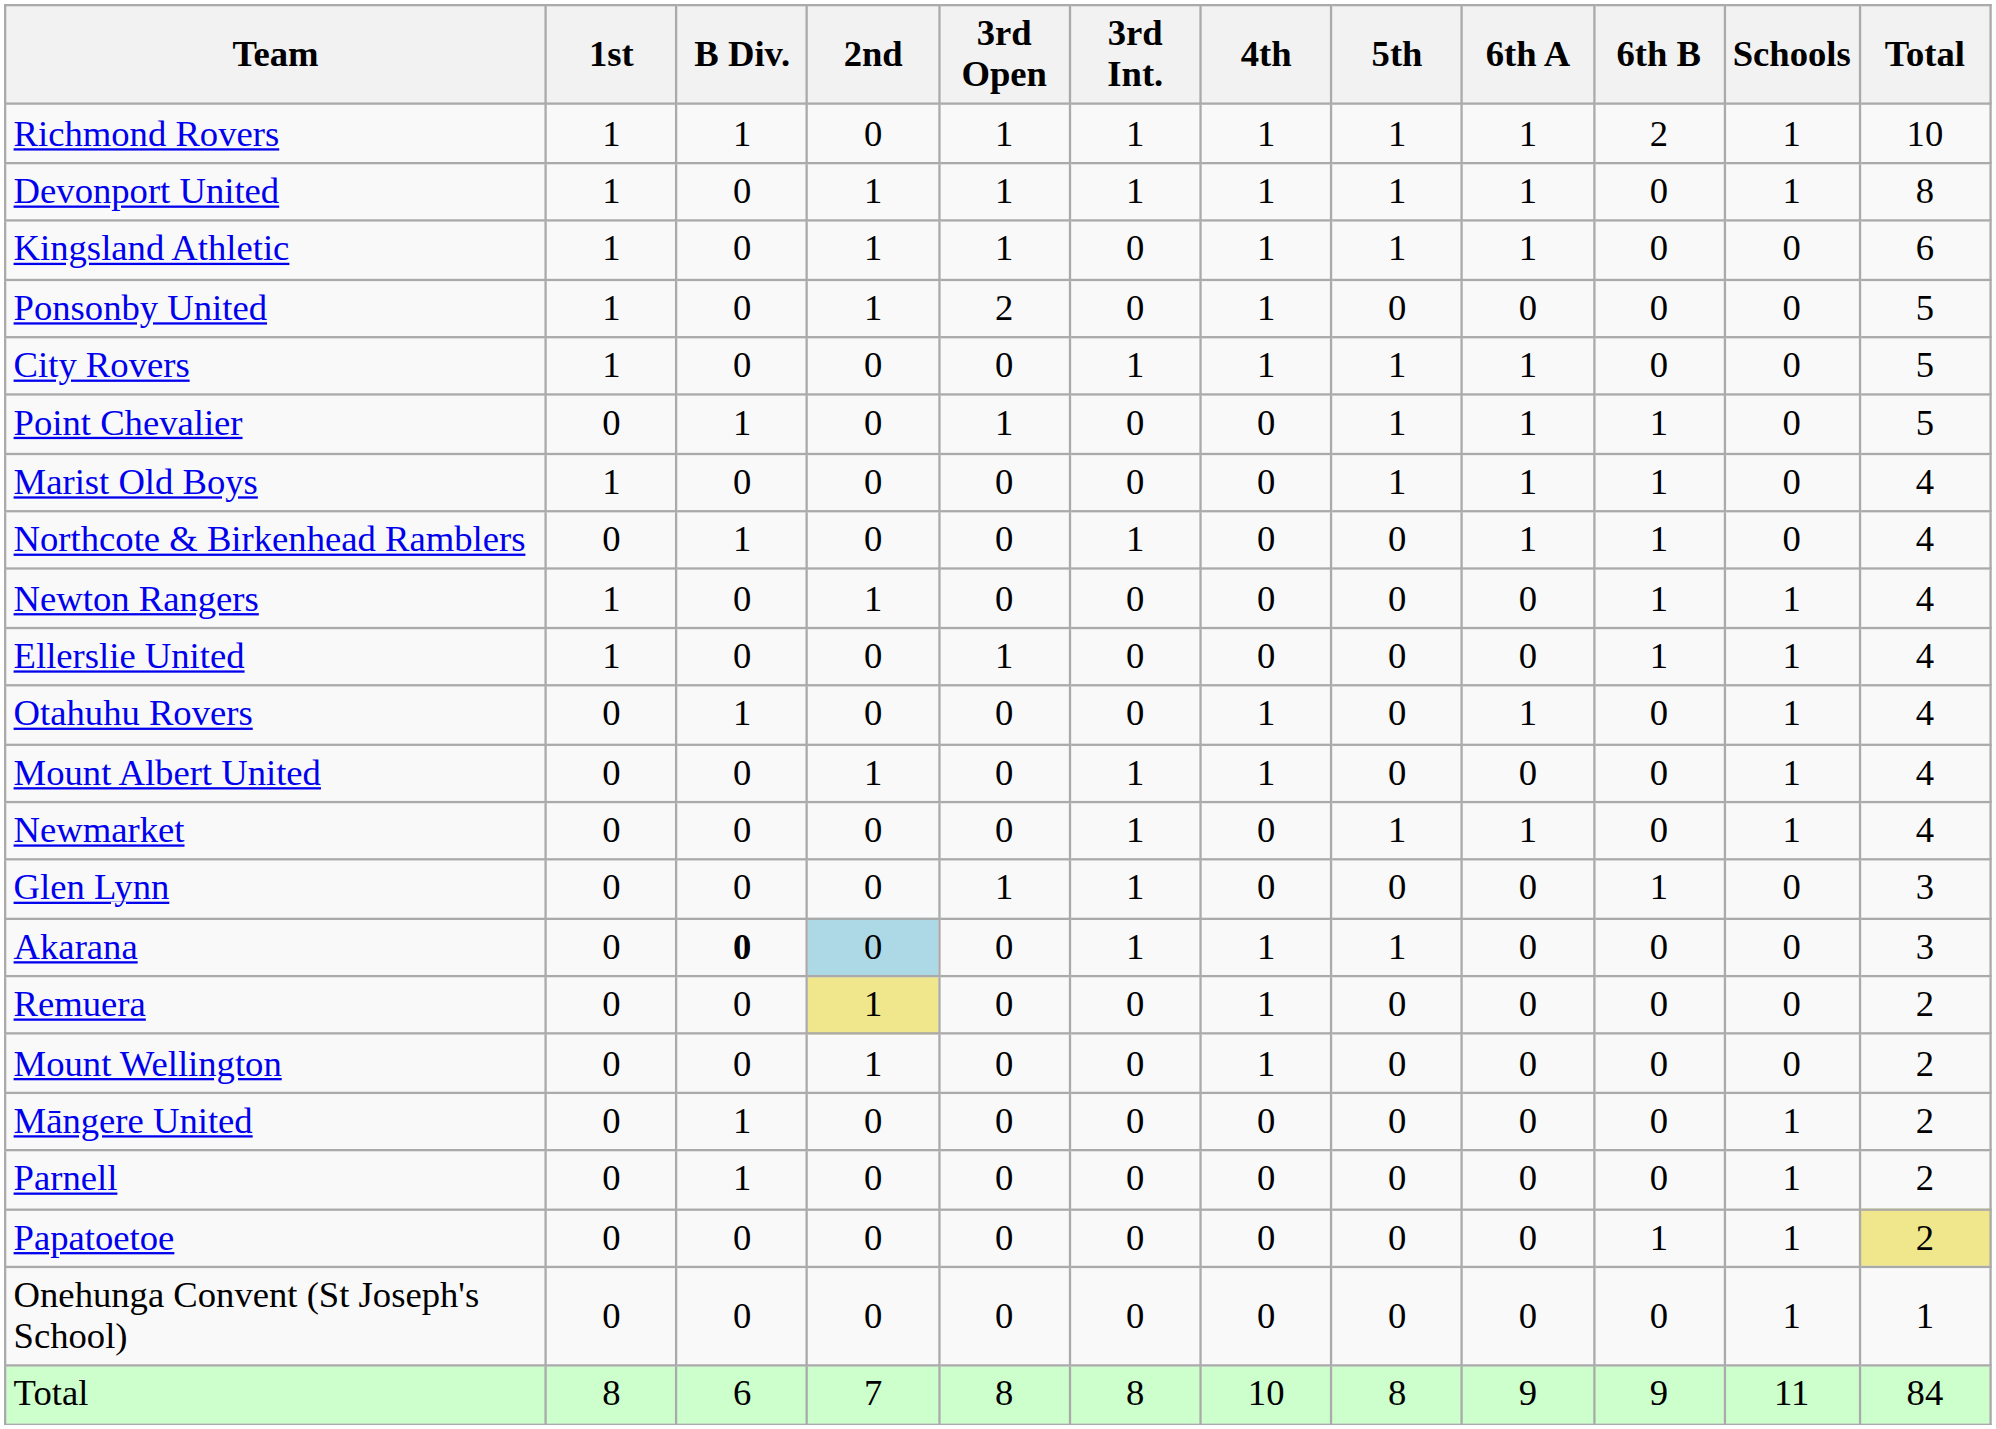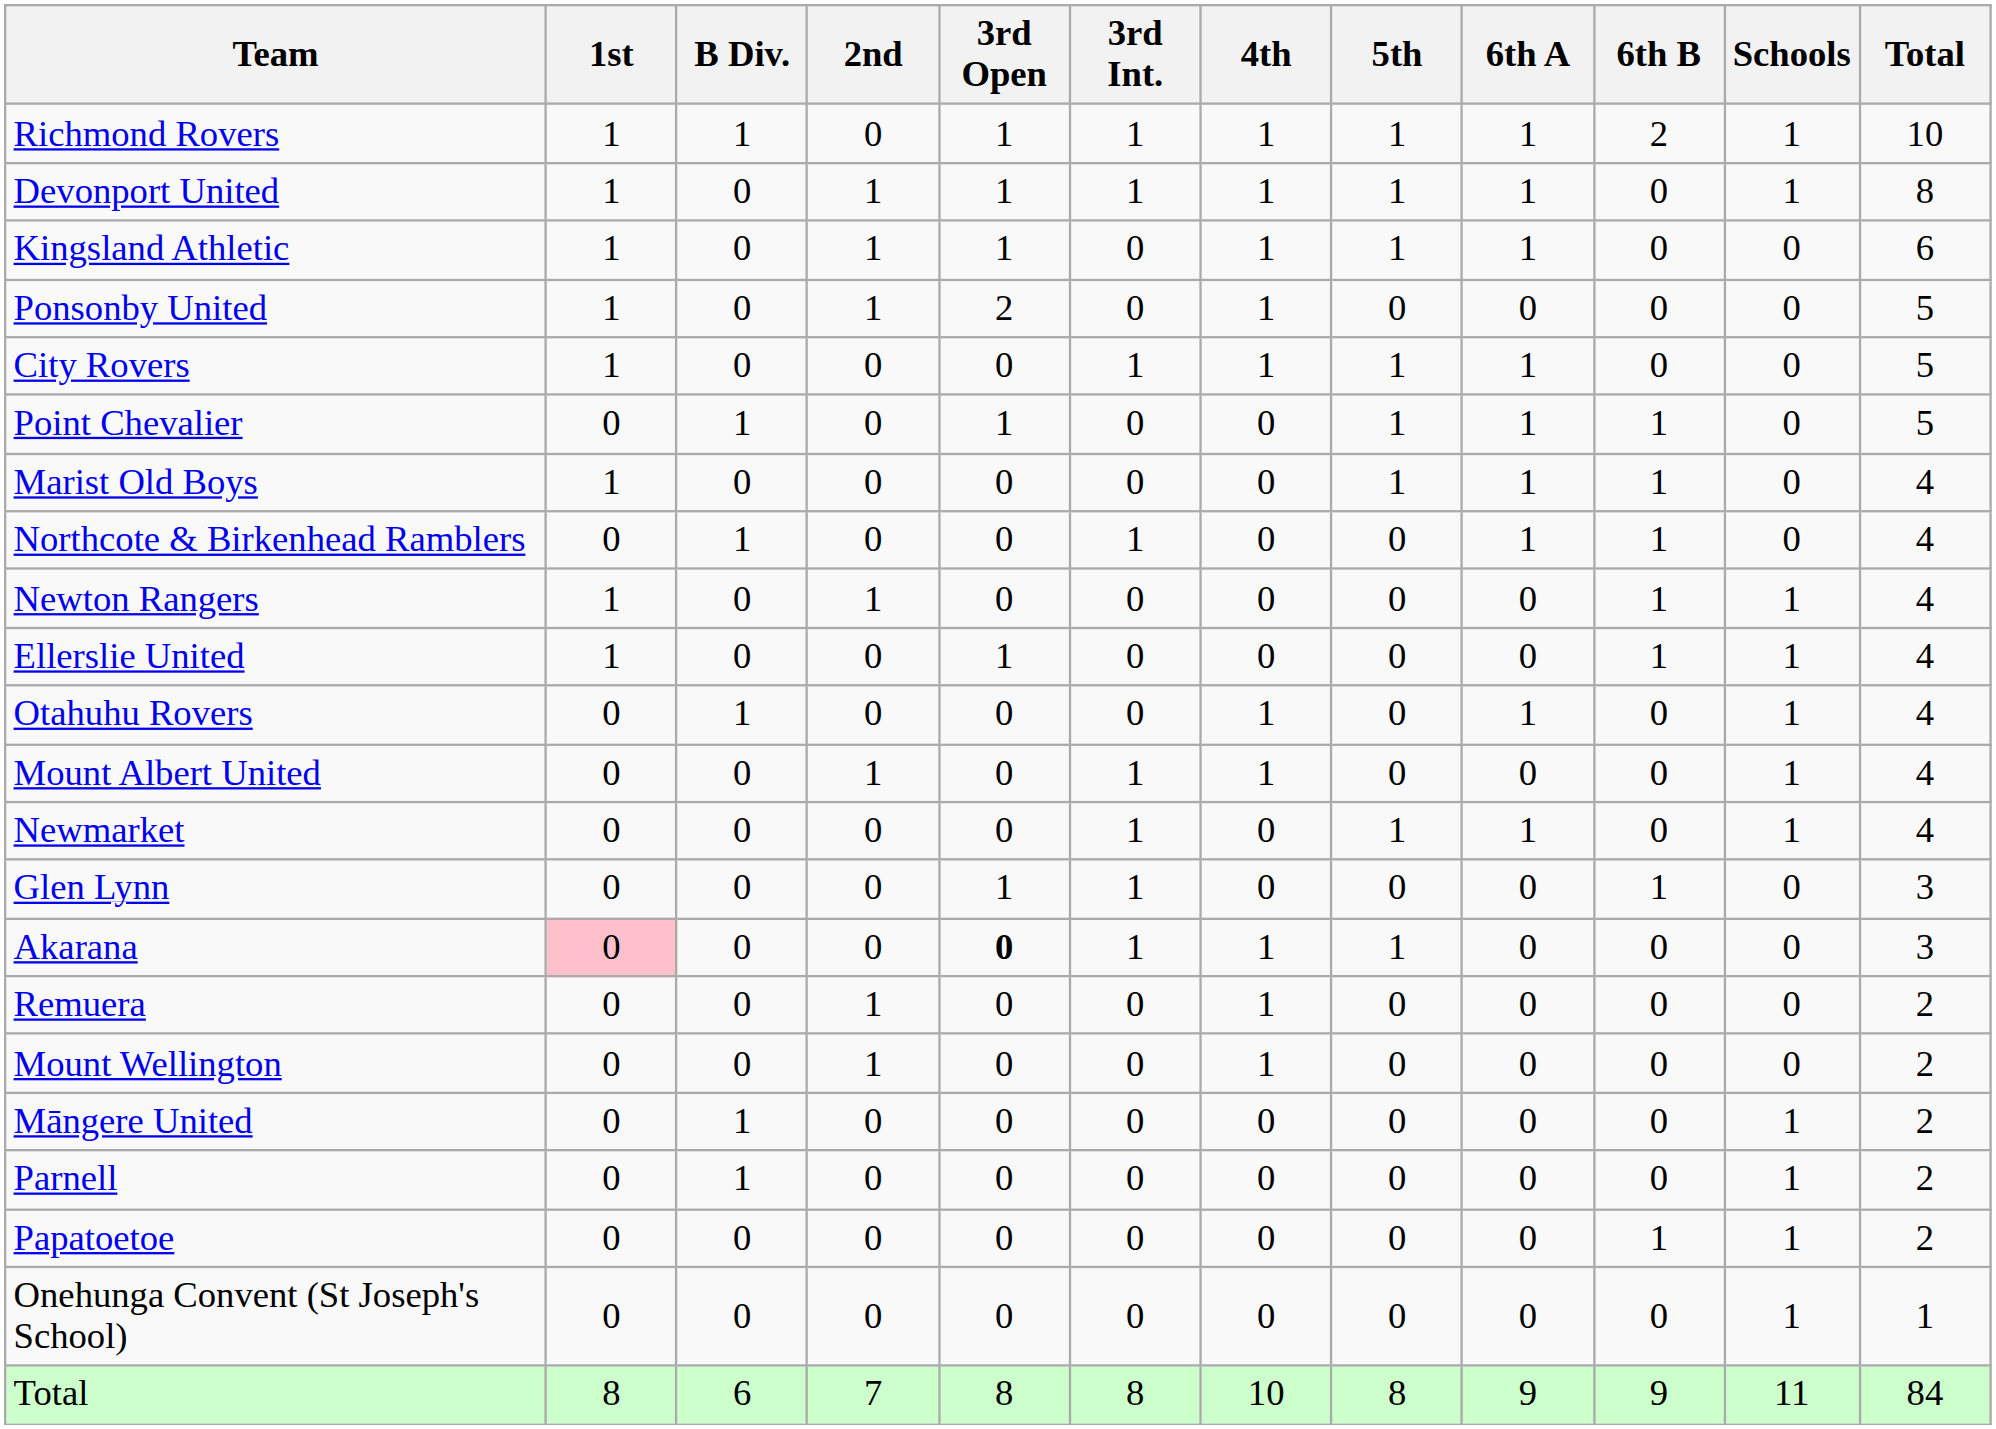(611, 946) no background -> (611, 946) pink background
(742, 946) bold -> (742, 946) normal
(873, 946) lightblue background -> (873, 946) no background
(1004, 946) normal -> (1004, 946) bold
(873, 1004) khaki background -> (873, 1004) no background
(1925, 1236) khaki background -> (1925, 1236) no background
